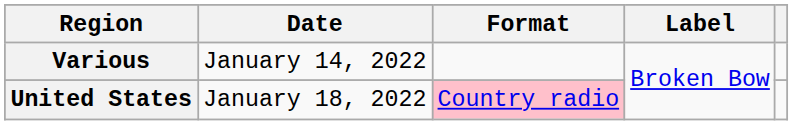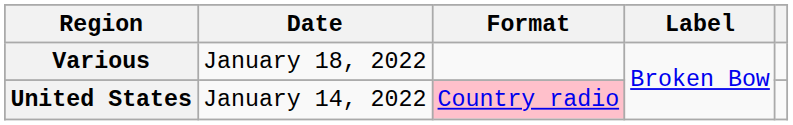(315, 62) January 14, 2022 -> (315, 62) January 18, 2022
(315, 100) January 18, 2022 -> (315, 100) January 14, 2022
